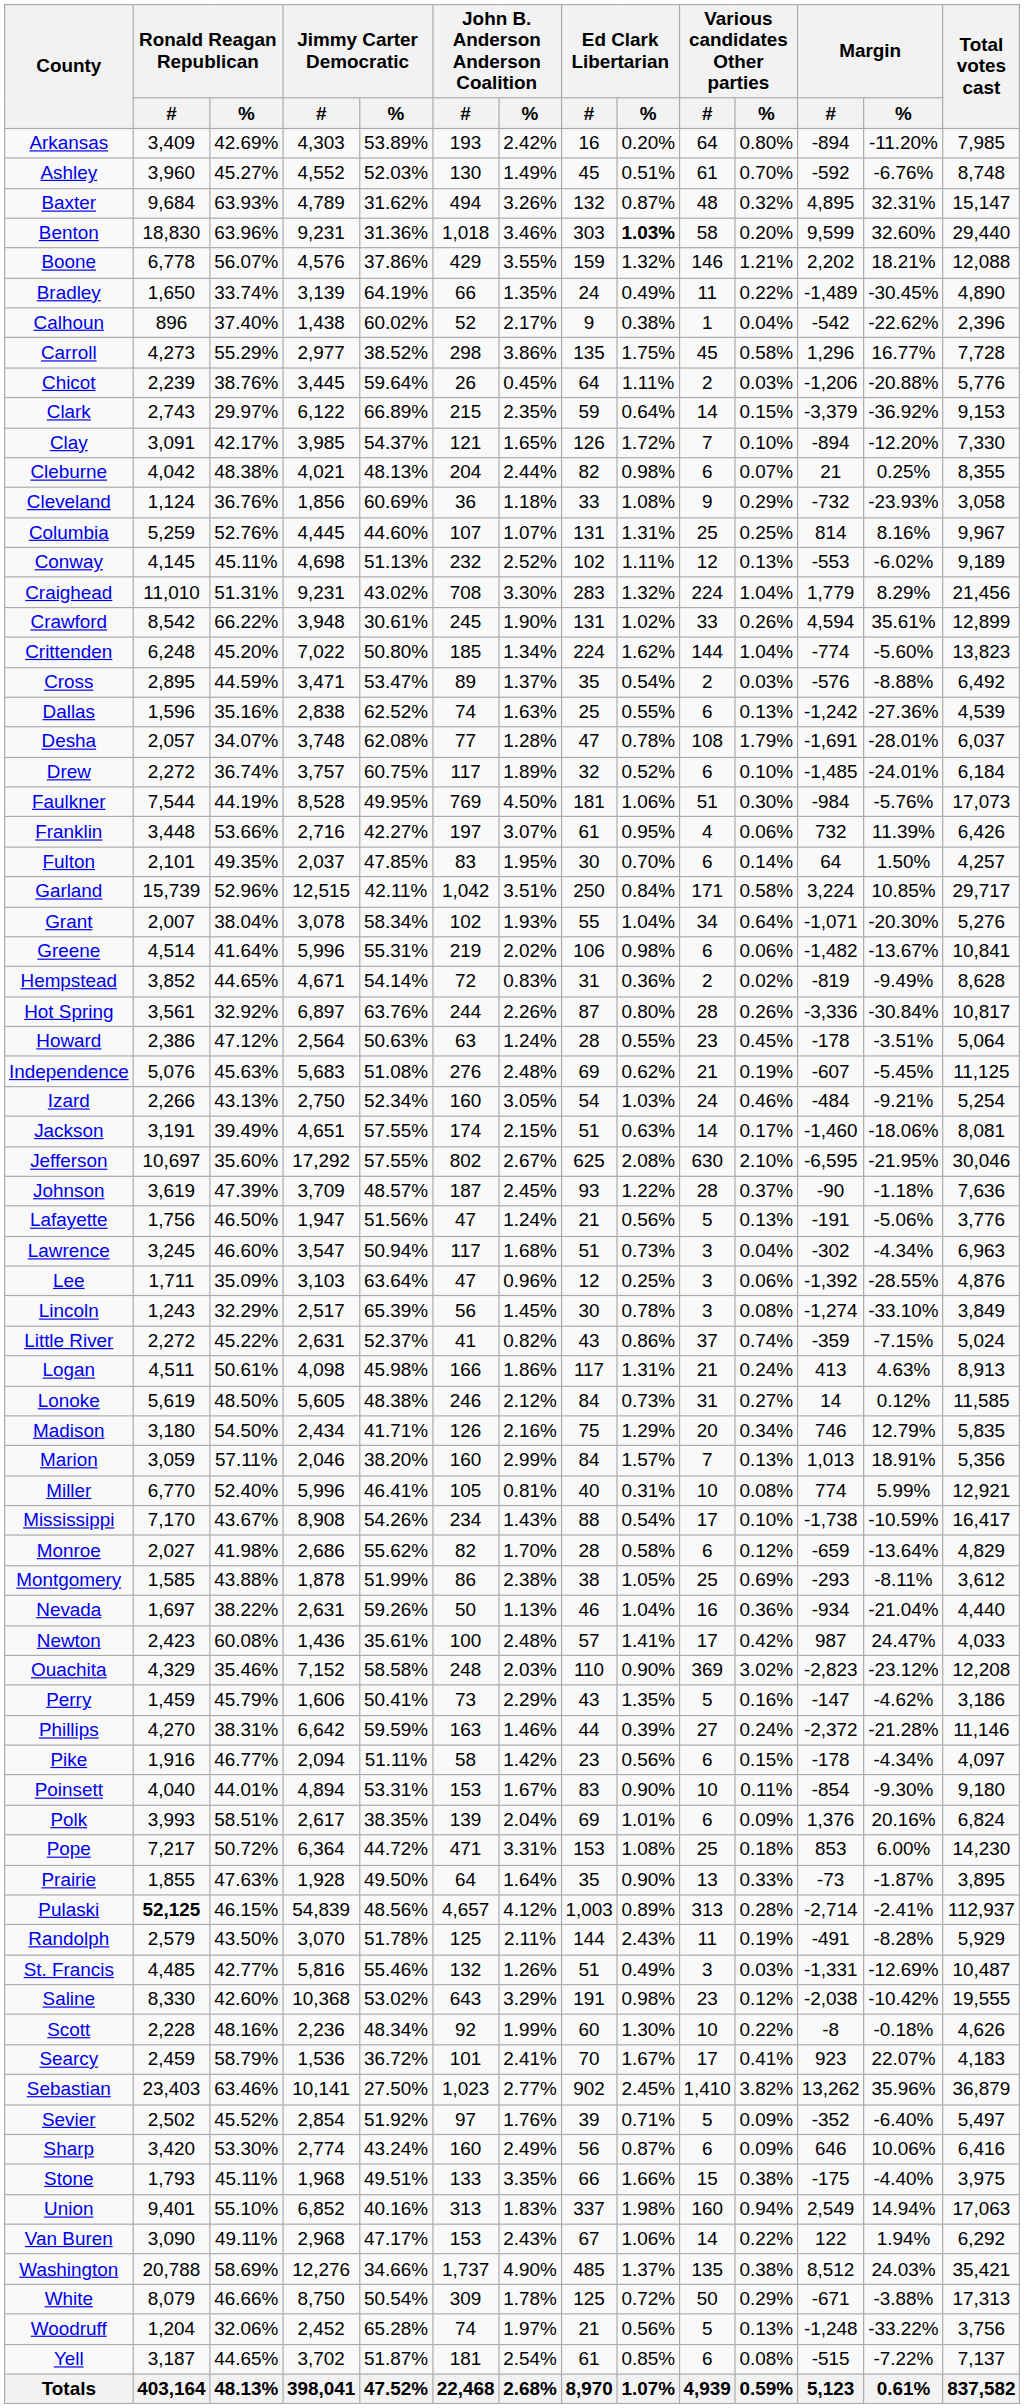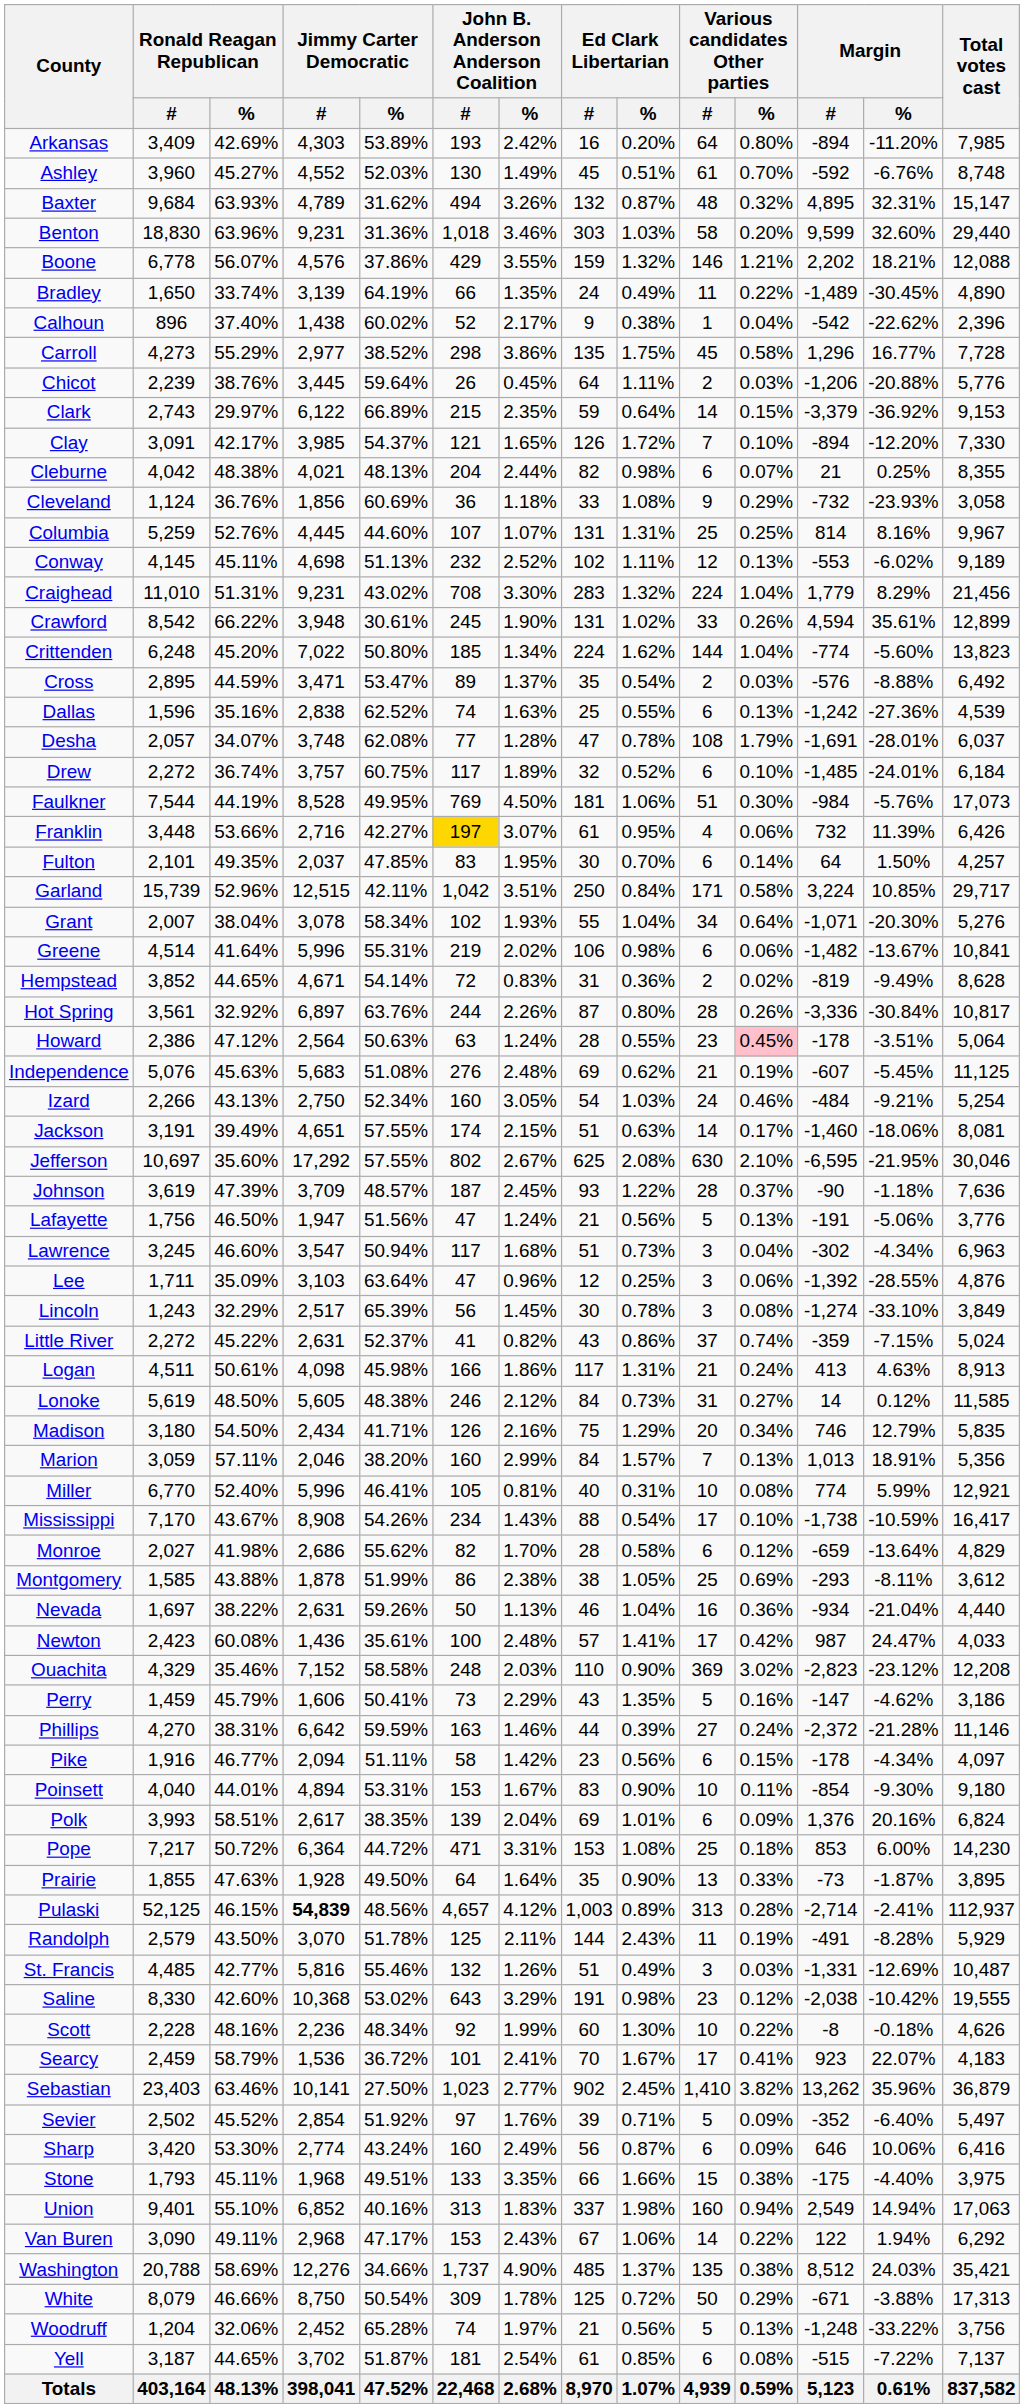(648, 232) bold -> (648, 232) normal
(466, 831) no background -> (466, 831) gold background
(766, 1041) no background -> (766, 1041) pink background
(171, 1909) bold -> (171, 1909) normal
(321, 1909) normal -> (321, 1909) bold
